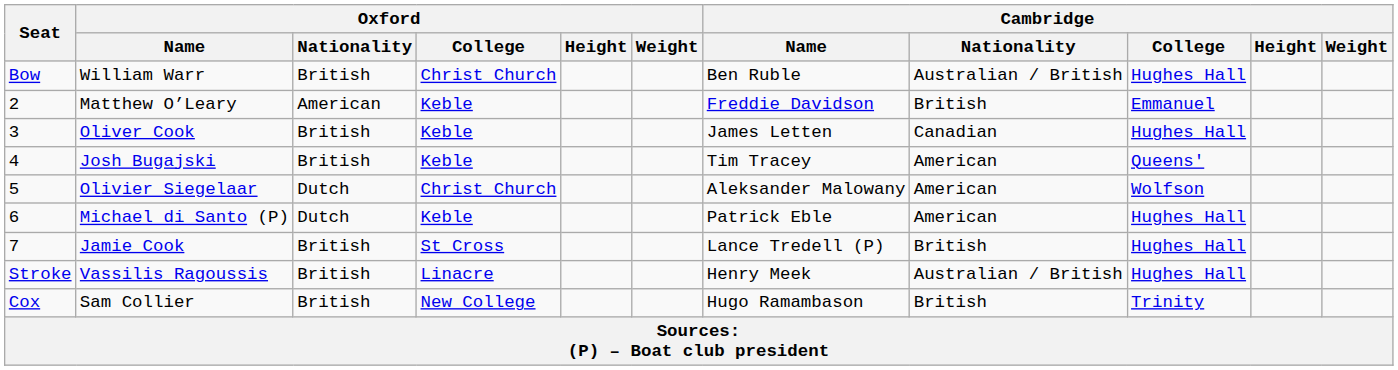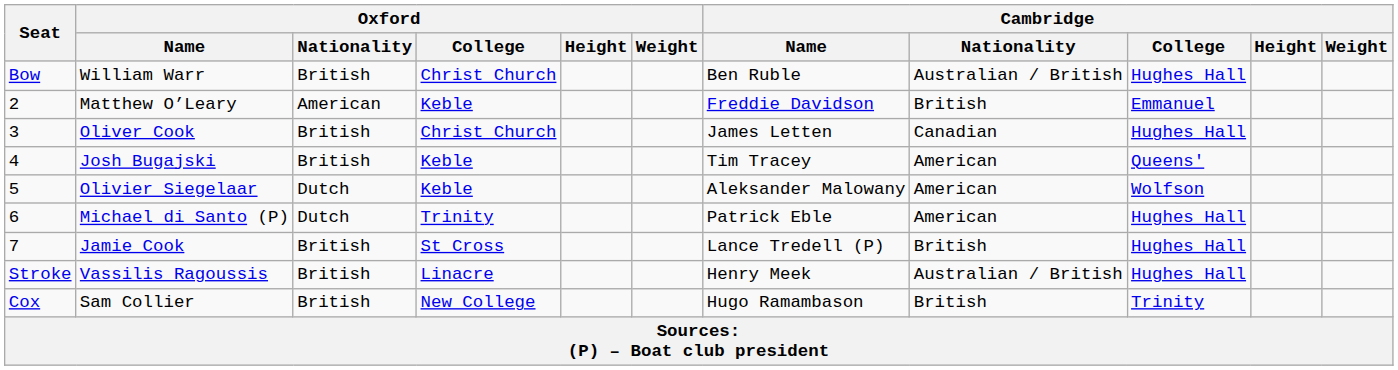(447, 132) Keble -> (488, 132) Christ Church
(488, 189) Christ Church -> (447, 189) Keble
(447, 218) Keble -> (457, 218) Trinity
